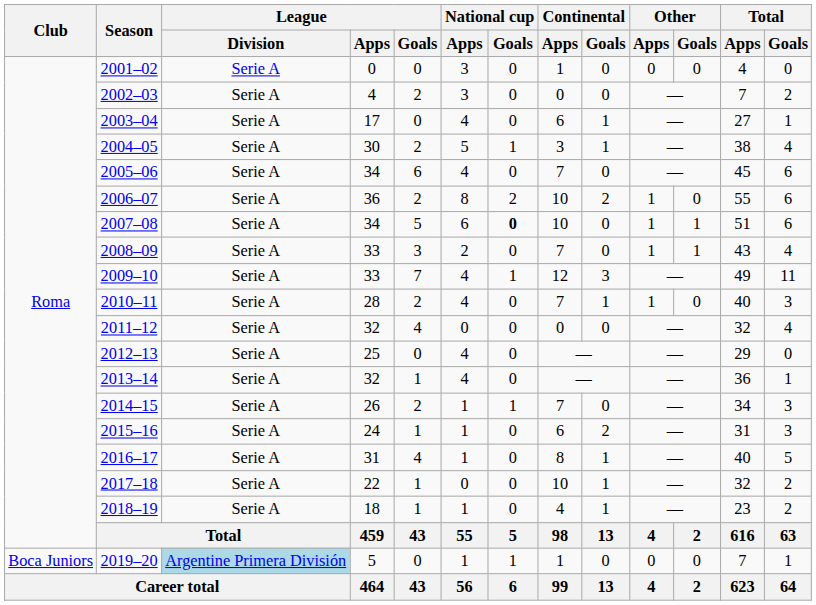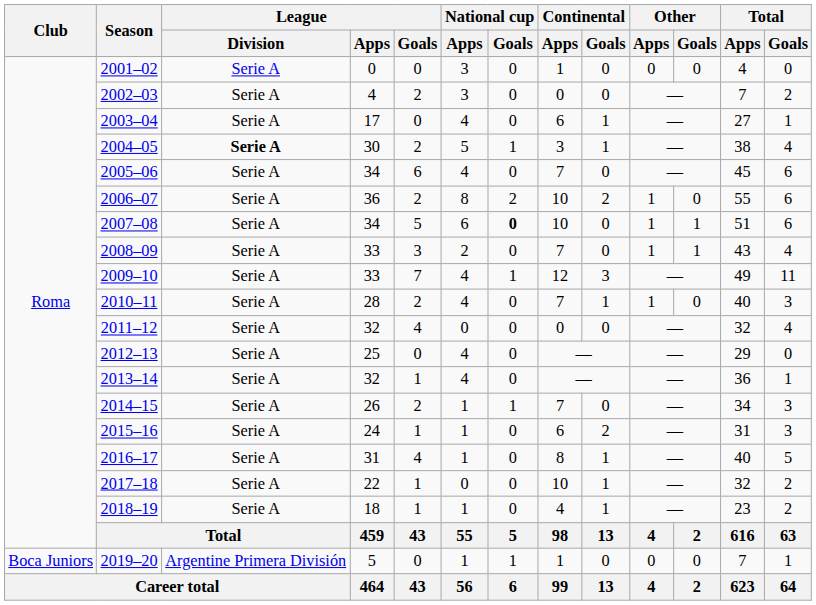(256, 146) normal -> (256, 146) bold
(256, 560) lightblue background -> (256, 560) no background
